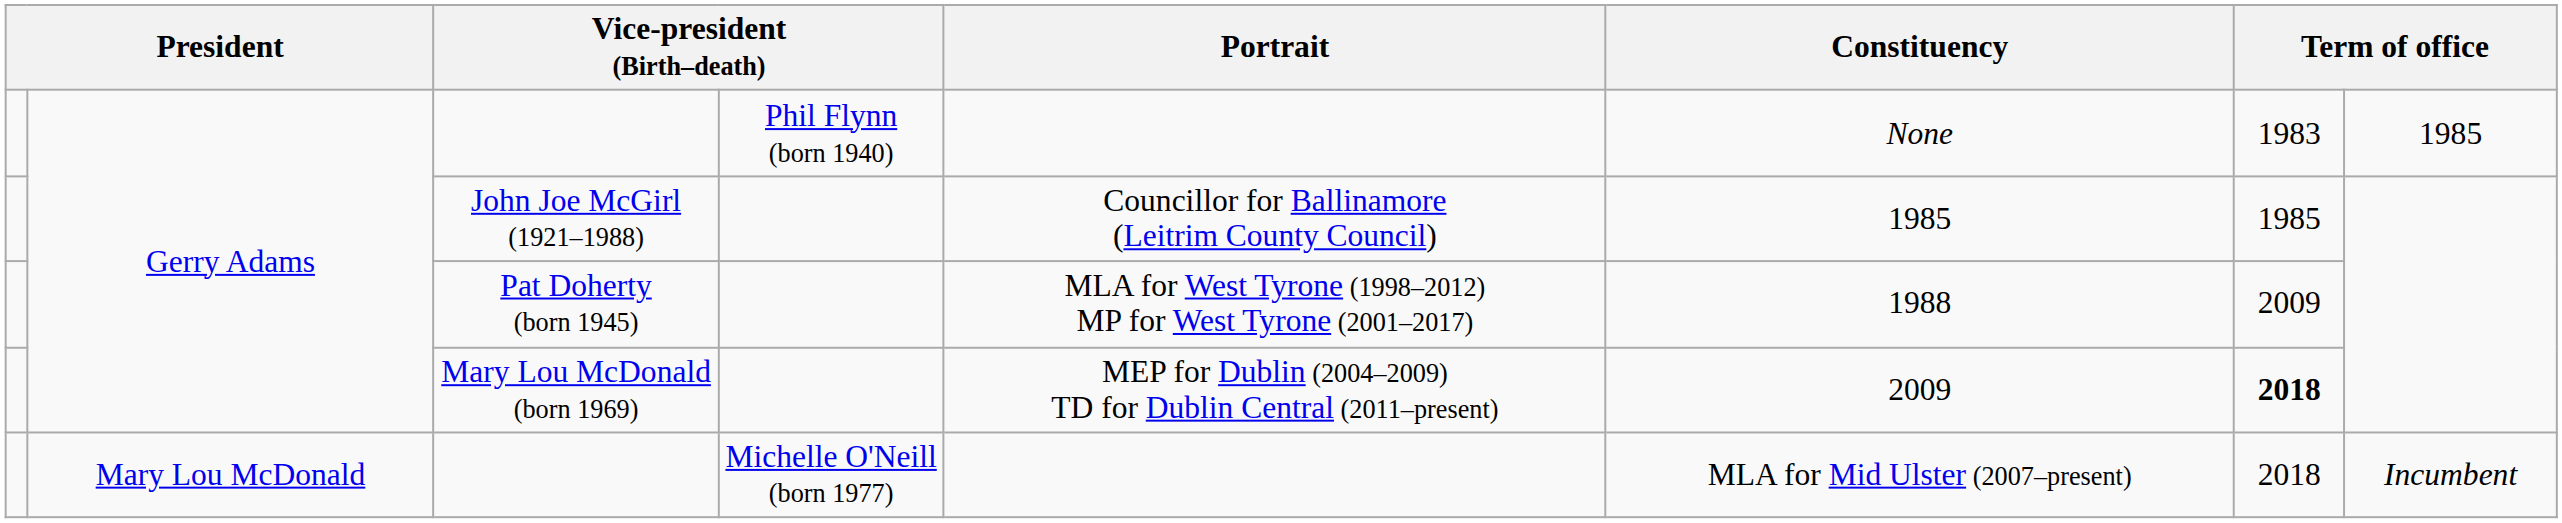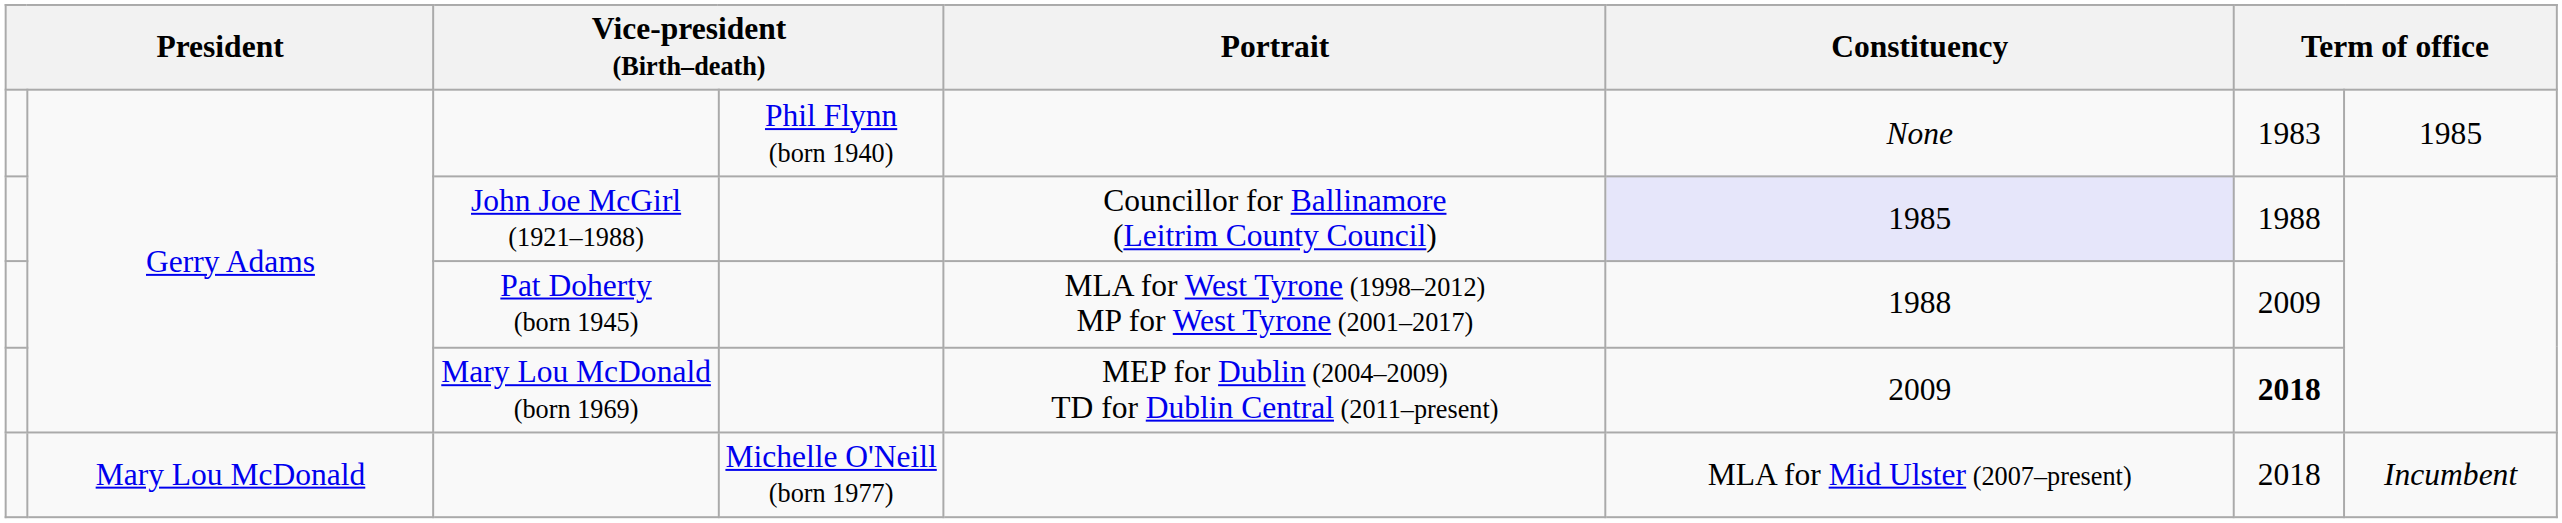(1920, 218) no background -> (1920, 218) lavender background
(2289, 218) 1985 -> (2289, 218) 1988
